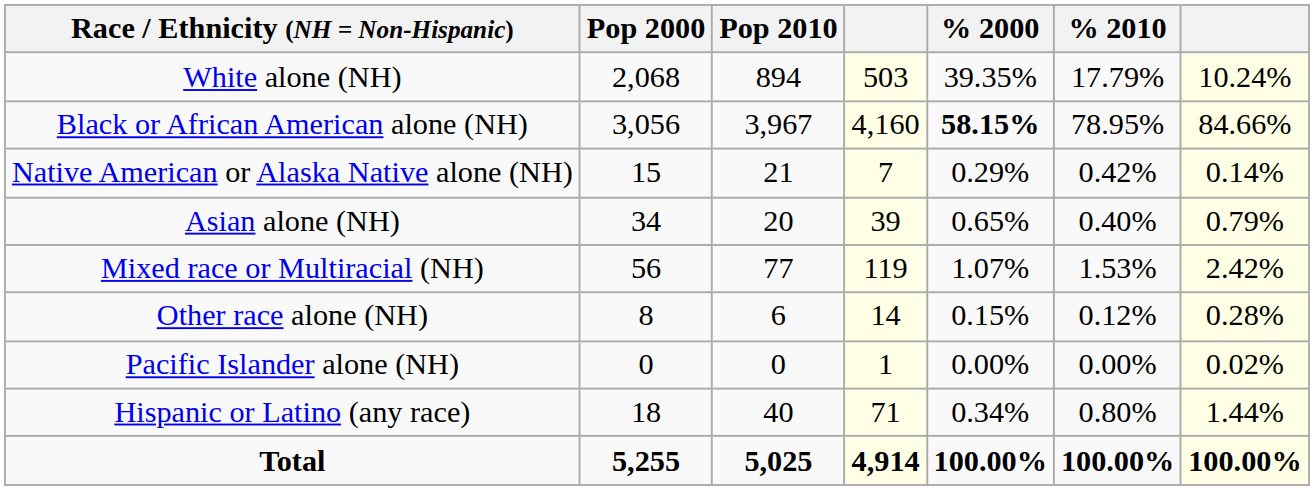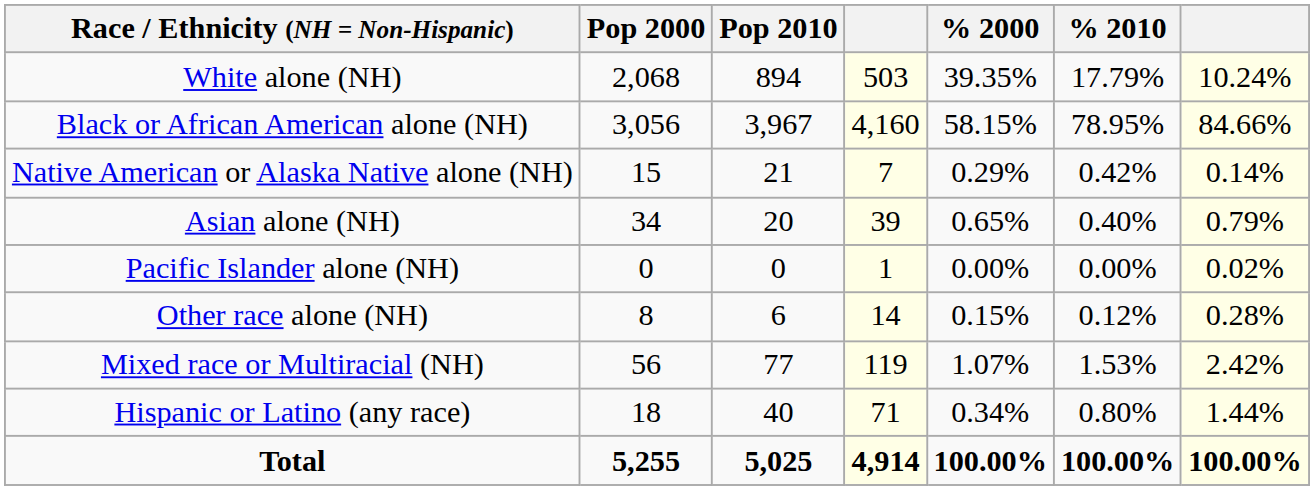(990, 124) bold -> (990, 124) normal
rows swapped: (292, 364) <-> (292, 268)
